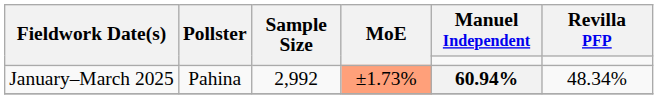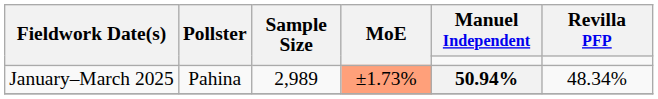(296, 79) 2,992 -> (296, 79) 2,989
(487, 79) 60.94% -> (487, 79) 50.94%
